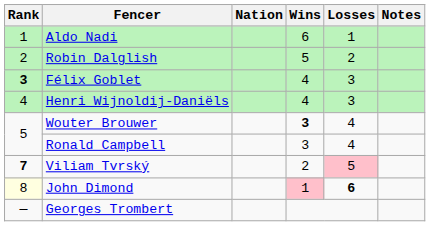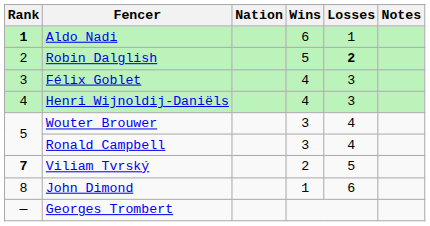(24, 37) normal -> (24, 37) bold
(351, 59) normal -> (351, 59) bold
(24, 80) bold -> (24, 80) normal
(305, 123) bold -> (305, 123) normal
(351, 167) pink background -> (351, 167) no background
(24, 188) lightyellow background -> (24, 188) no background
(305, 188) pink background -> (305, 188) no background
(351, 188) bold -> (351, 188) normal
